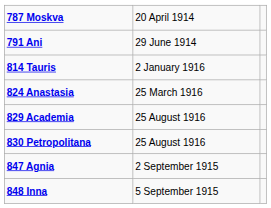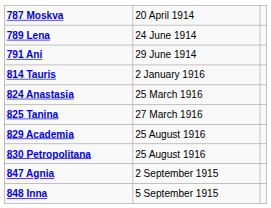+ row: (28, 35)
+ row: (32, 114)
